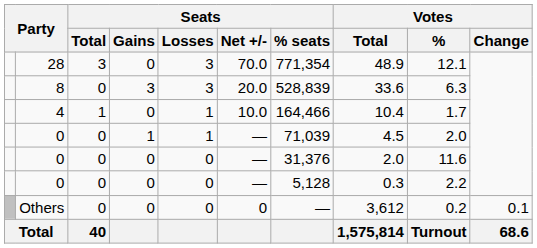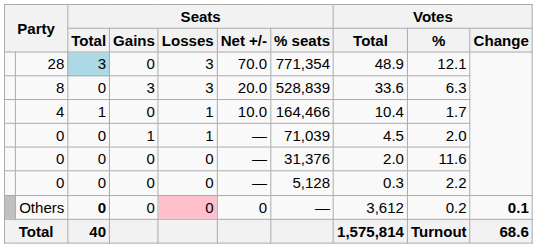(102, 64) no background -> (102, 64) lightblue background
(102, 207) normal -> (102, 207) bold
(210, 207) no background -> (210, 207) pink background
(518, 207) normal -> (518, 207) bold
